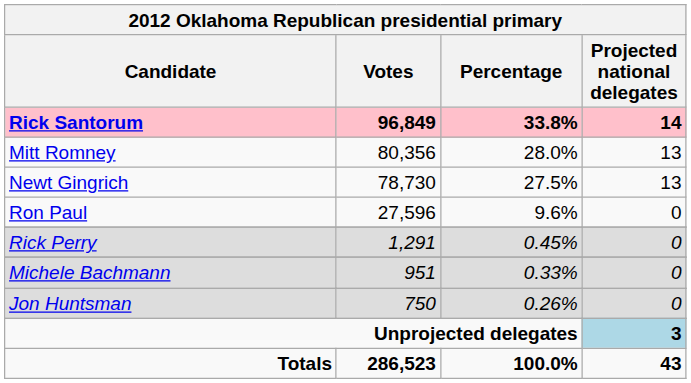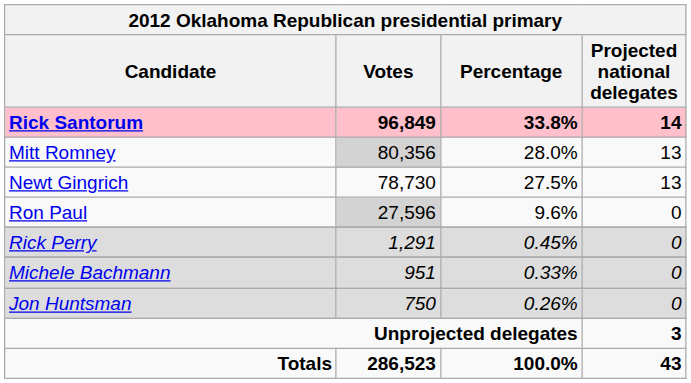(407, 153) no background -> (407, 153) lightgrey background
(407, 213) no background -> (407, 213) lightgrey background
(676, 333) lightblue background -> (676, 333) no background
